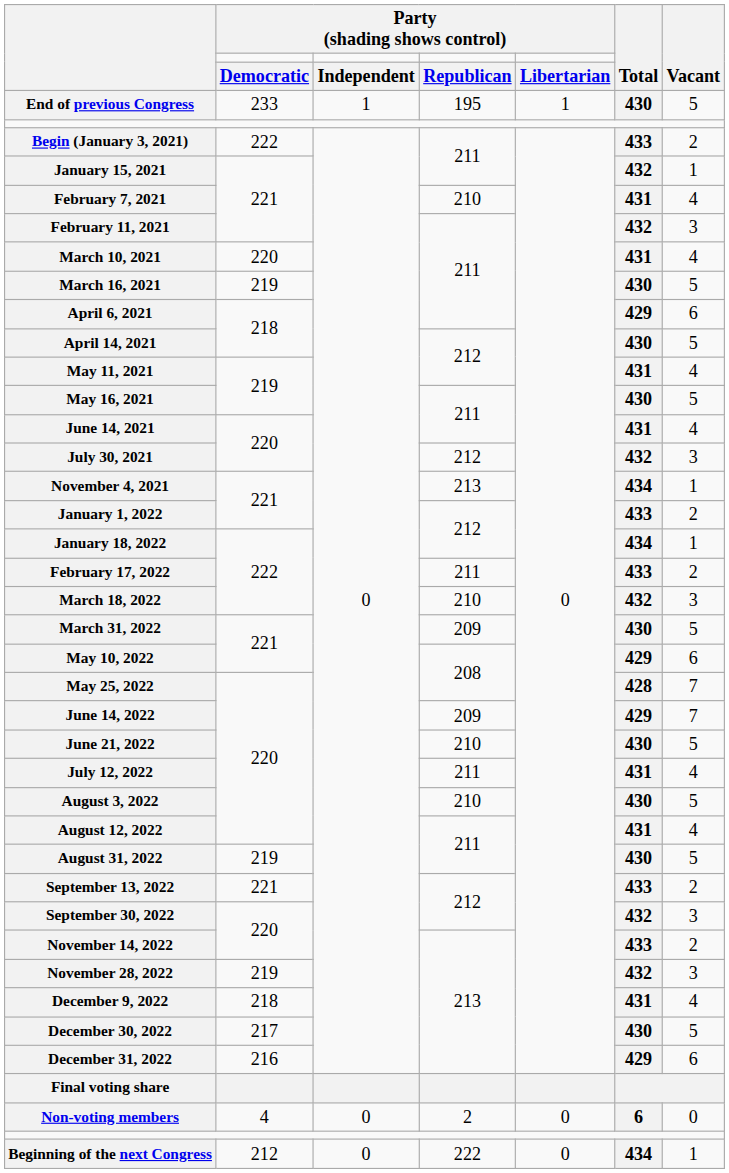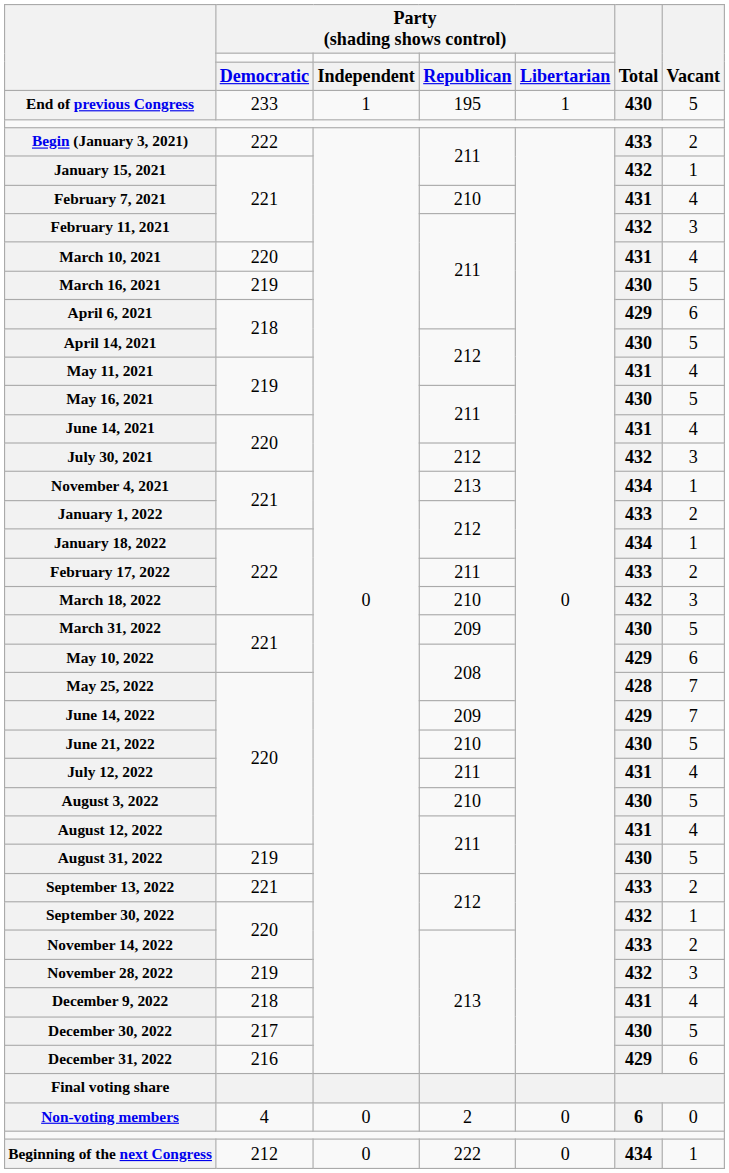(693, 916) 3 -> (693, 916) 1
